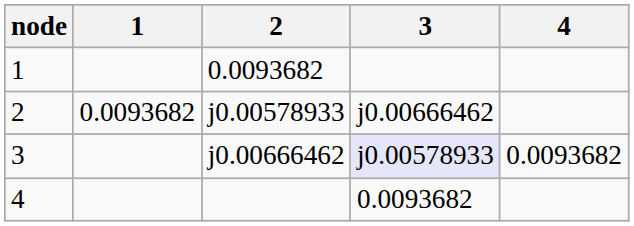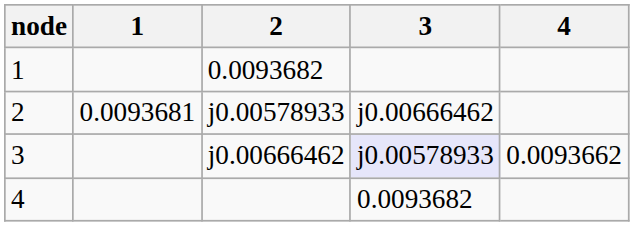(137, 112) 0.0093682 -> (137, 112) 0.0093681
(564, 155) 0.0093682 -> (564, 155) 0.0093662
